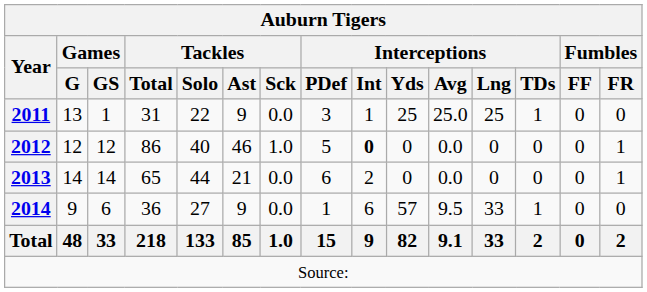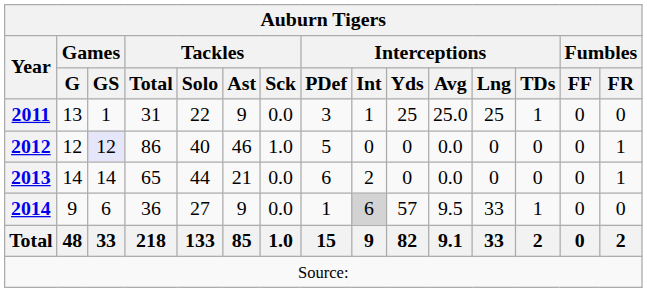(106, 146) no background -> (106, 146) lavender background
(369, 146) bold -> (369, 146) normal
(369, 209) no background -> (369, 209) lightgrey background
